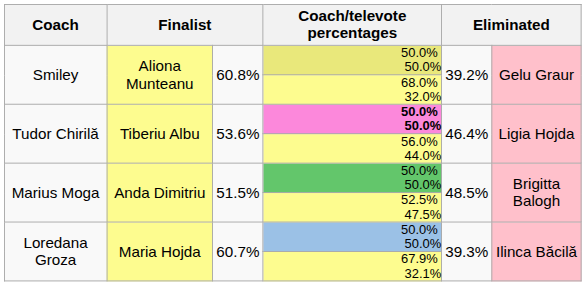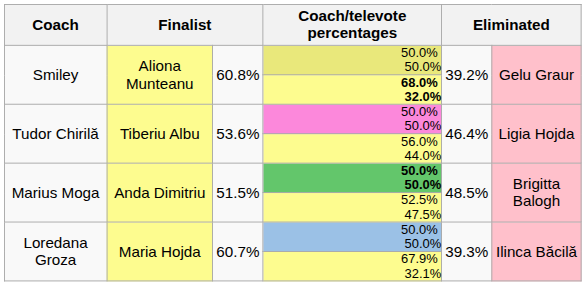(352, 90) normal -> (352, 90) bold
(352, 119) bold -> (352, 119) normal
(352, 178) normal -> (352, 178) bold
